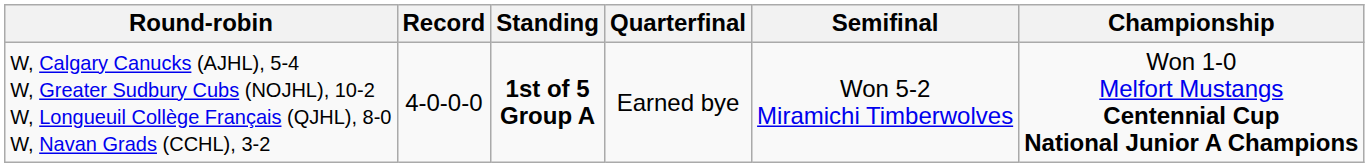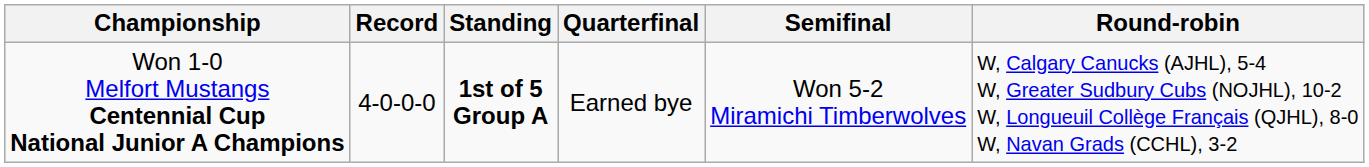columns swapped: (201, 23) <-> (1191, 23)
